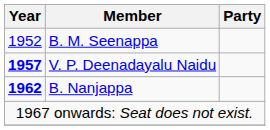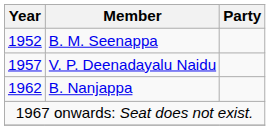(25, 64) bold -> (25, 64) normal
(25, 88) bold -> (25, 88) normal
